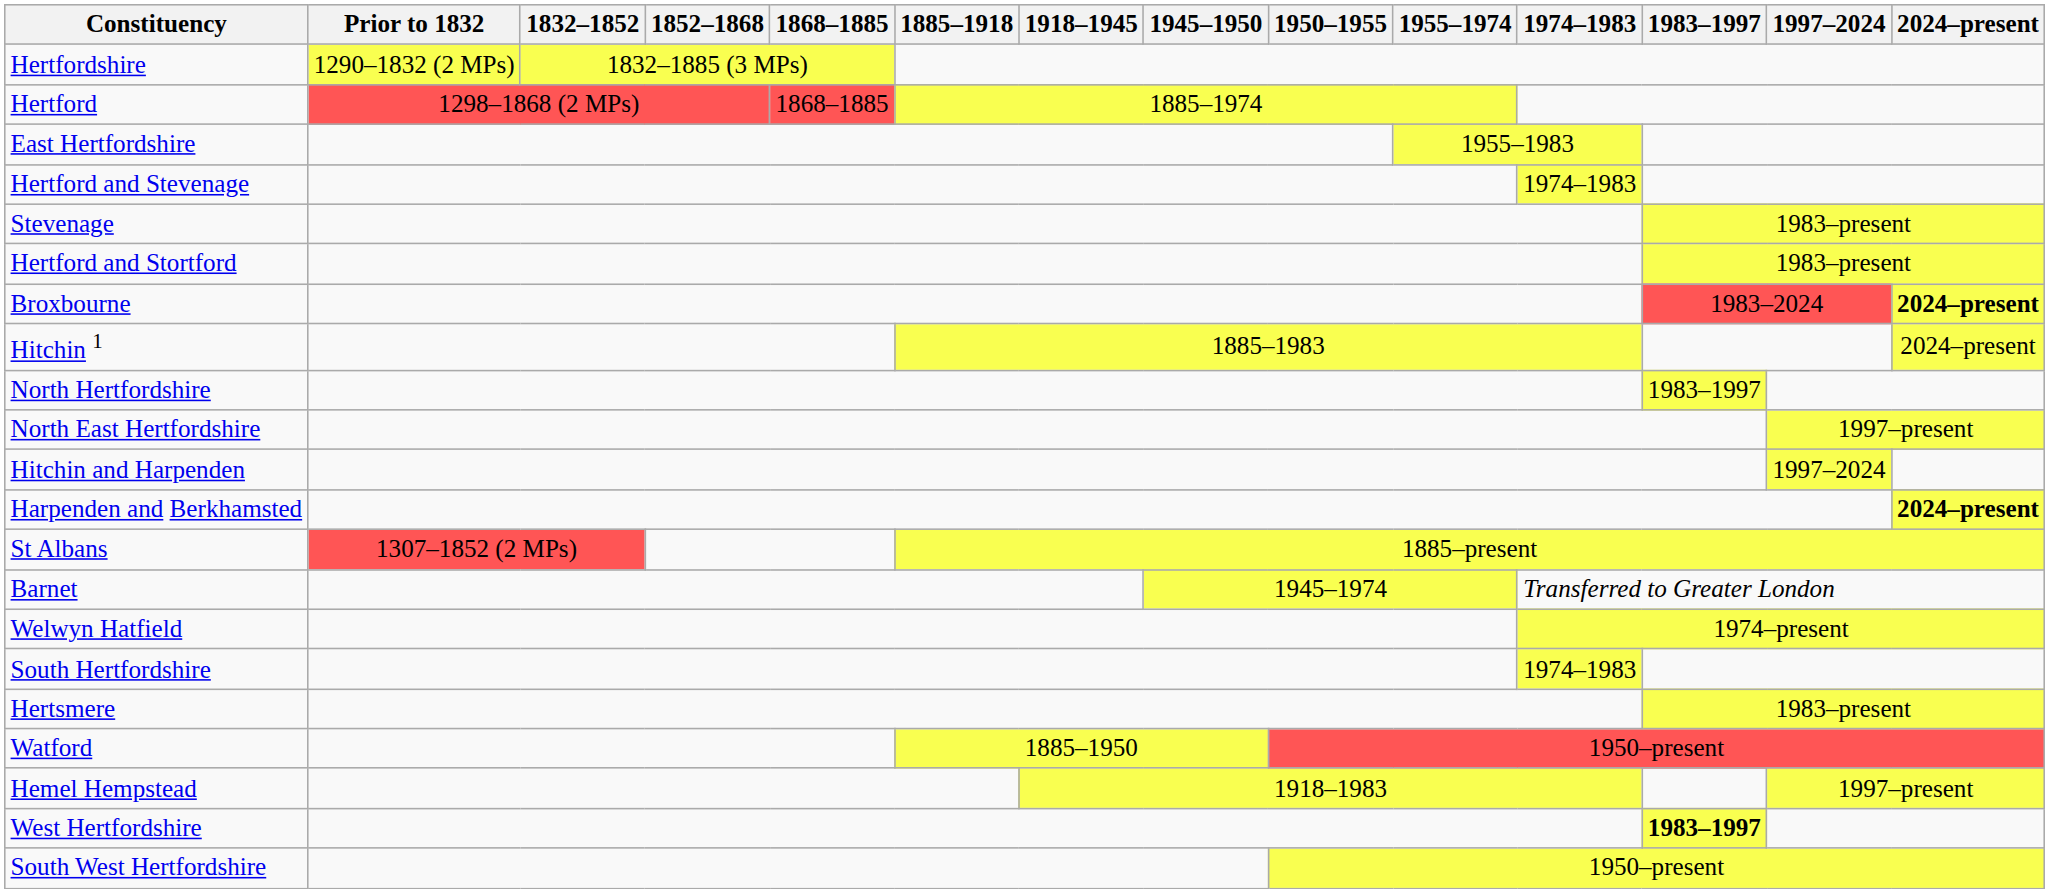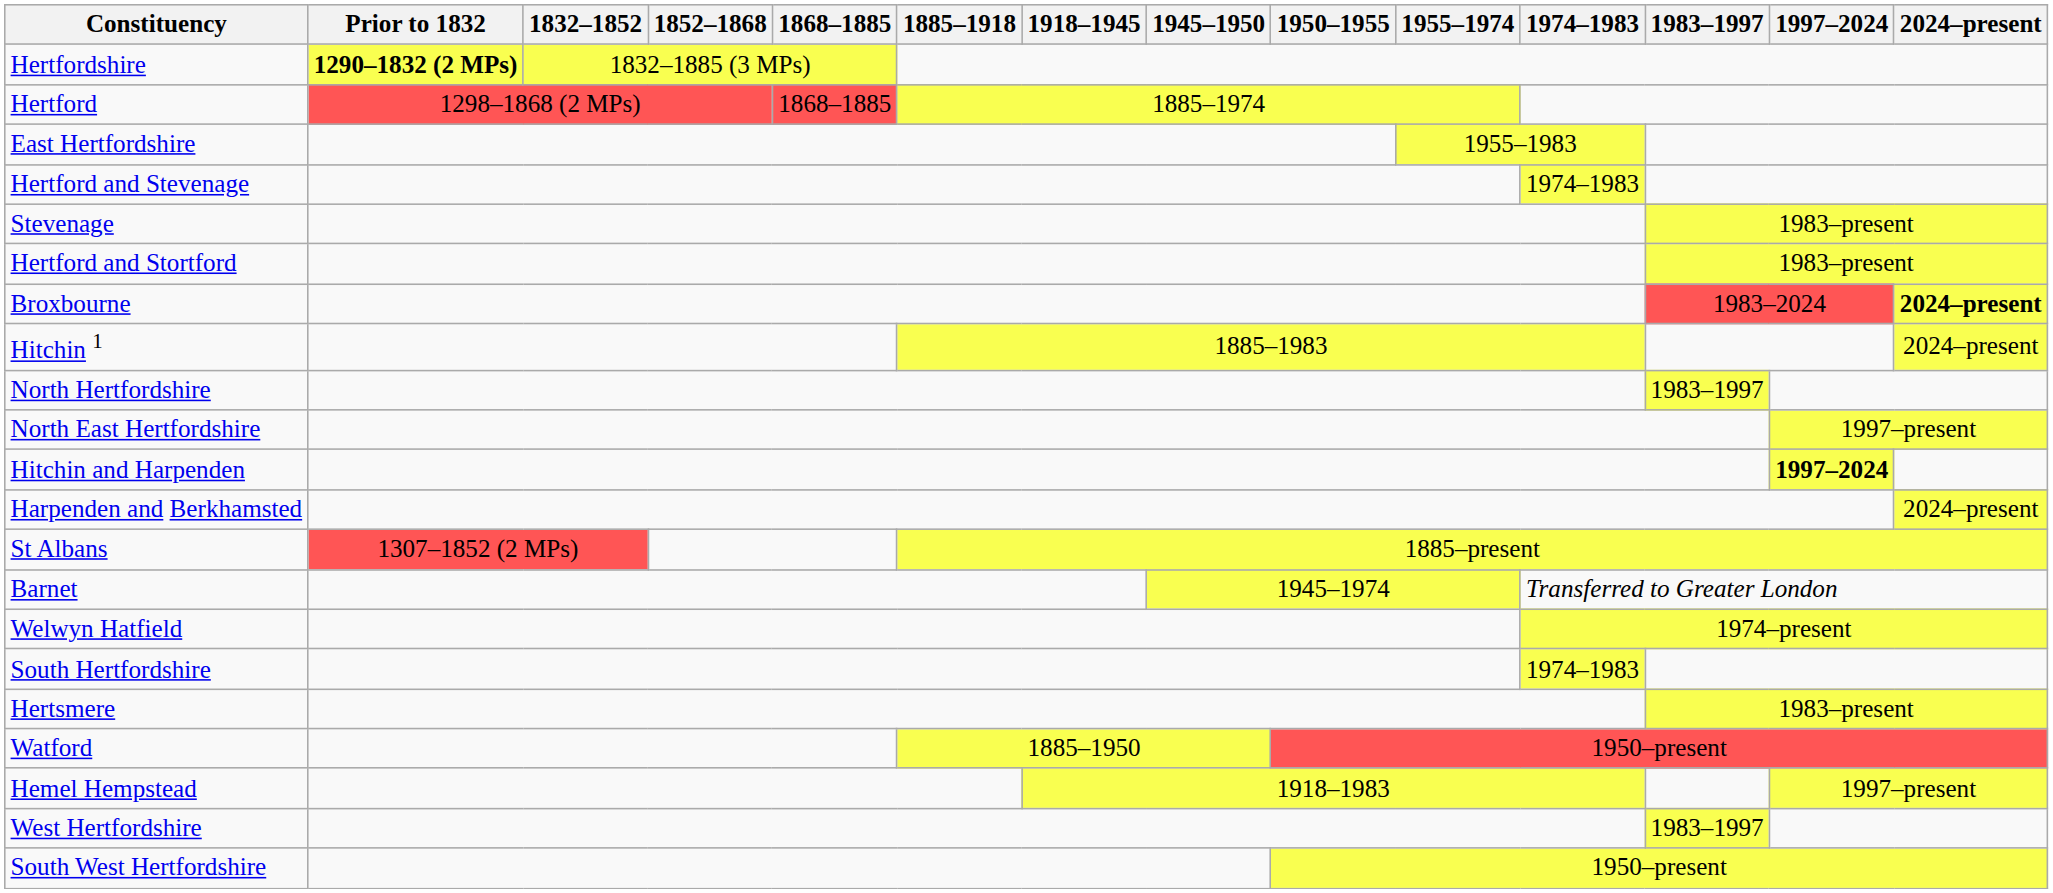(414, 64) normal -> (416, 64) bold
(1829, 469) normal -> (1832, 469) bold
(1968, 509) bold -> (1971, 509) normal
(1704, 827) bold -> (1707, 827) normal
